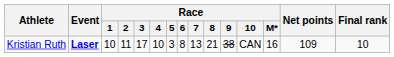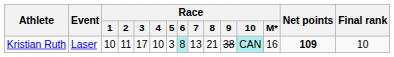(85, 45) bold -> (84, 45) normal
(182, 45) no background -> (182, 45) paleturquoise background
(250, 45) no background -> (250, 45) paleturquoise background
(308, 45) normal -> (308, 45) bold
